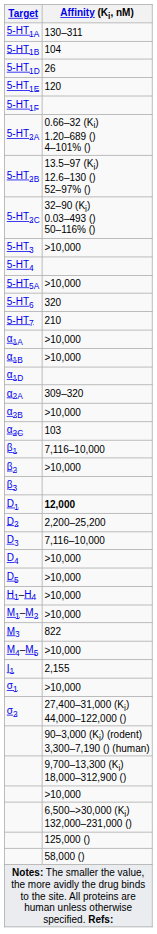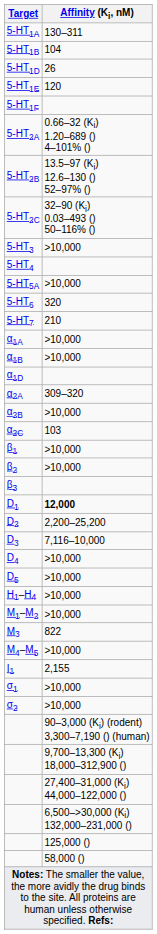(75, 449) 7,116–10,000 -> (63, 449) >10,000
(87, 711) 27,400–31,000 (Ki) 44,000–122,000 () -> (63, 705) >10,000
(63, 794) >10,000 -> (87, 789) 27,400–31,000 (Ki) 44,000–122,000 ()
